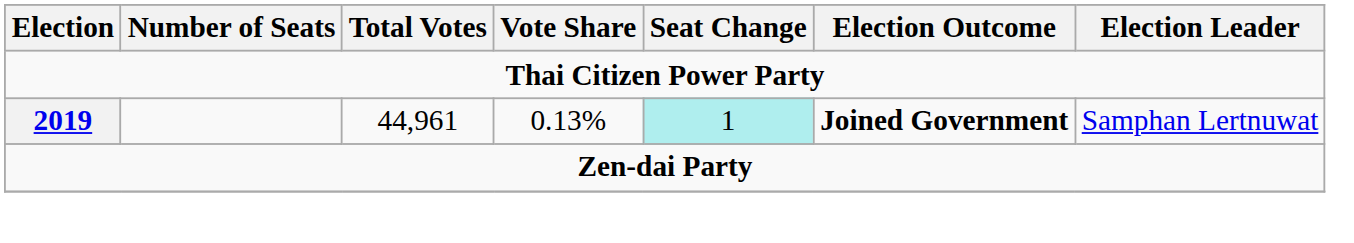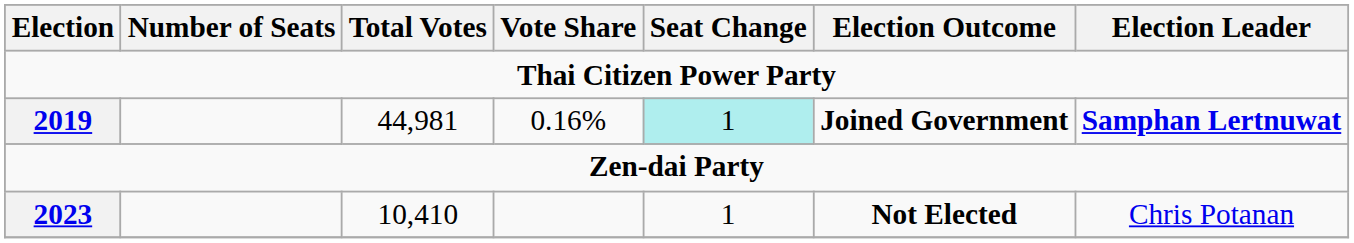(418, 120) 44,961 -> (418, 120) 44,981
(568, 120) 0.13% -> (568, 120) 0.16%
(1200, 120) normal -> (1211, 120) bold
+ row: (63, 213)
